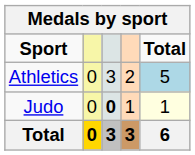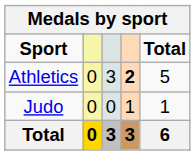(130, 77) normal -> (130, 77) bold
(165, 77) lightblue background -> (165, 77) no background
(111, 106) bold -> (111, 106) normal
(165, 106) lightyellow background -> (165, 106) no background
